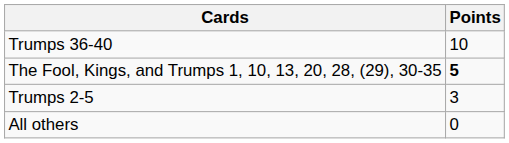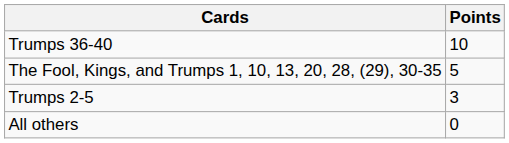(454, 71) bold -> (454, 71) normal
